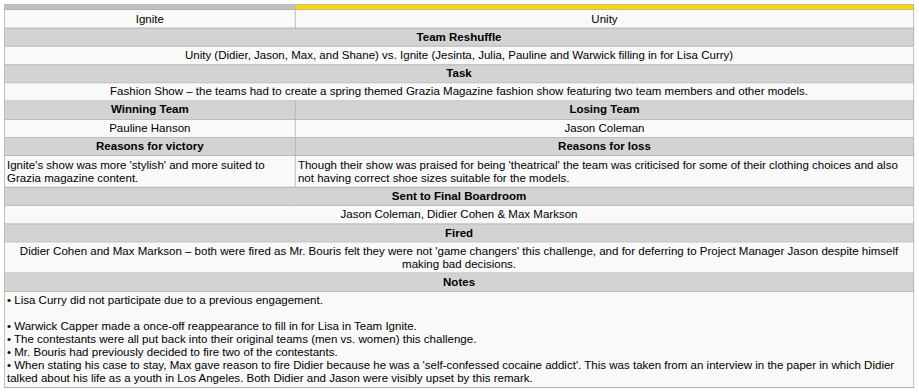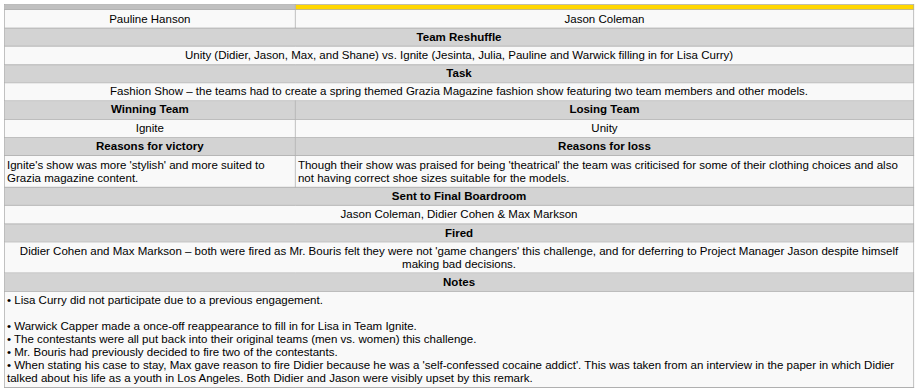rows swapped: (150, 128) <-> (150, 18)
